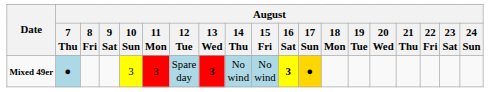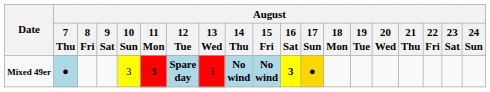(156, 71) normal -> (154, 71) bold
(184, 71) normal -> (183, 71) bold
(212, 71) bold -> (212, 71) normal
(238, 71) normal -> (239, 71) bold
(265, 71) normal -> (267, 71) bold
